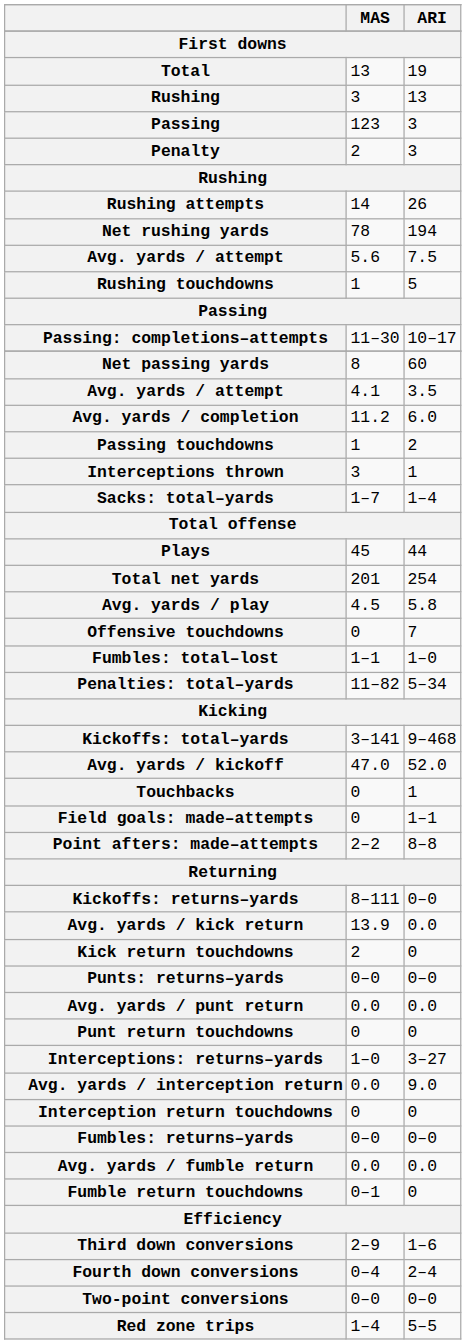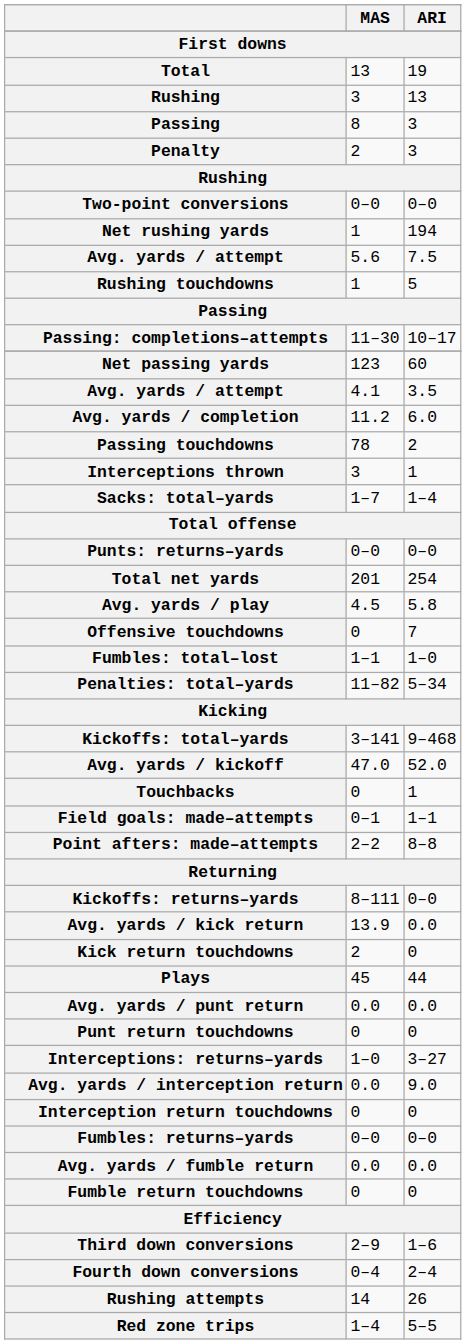(365, 125) 123 -> (355, 125) 8
rows swapped: (176, 205) <-> (176, 1299)
(360, 232) 78 -> (355, 232) 1
(355, 365) 8 -> (365, 365) 123
(355, 445) 1 -> (360, 445) 78
rows swapped: (176, 552) <-> (176, 979)
(355, 819) 0 -> (365, 819) 0–1
(365, 1193) 0–1 -> (355, 1193) 0
